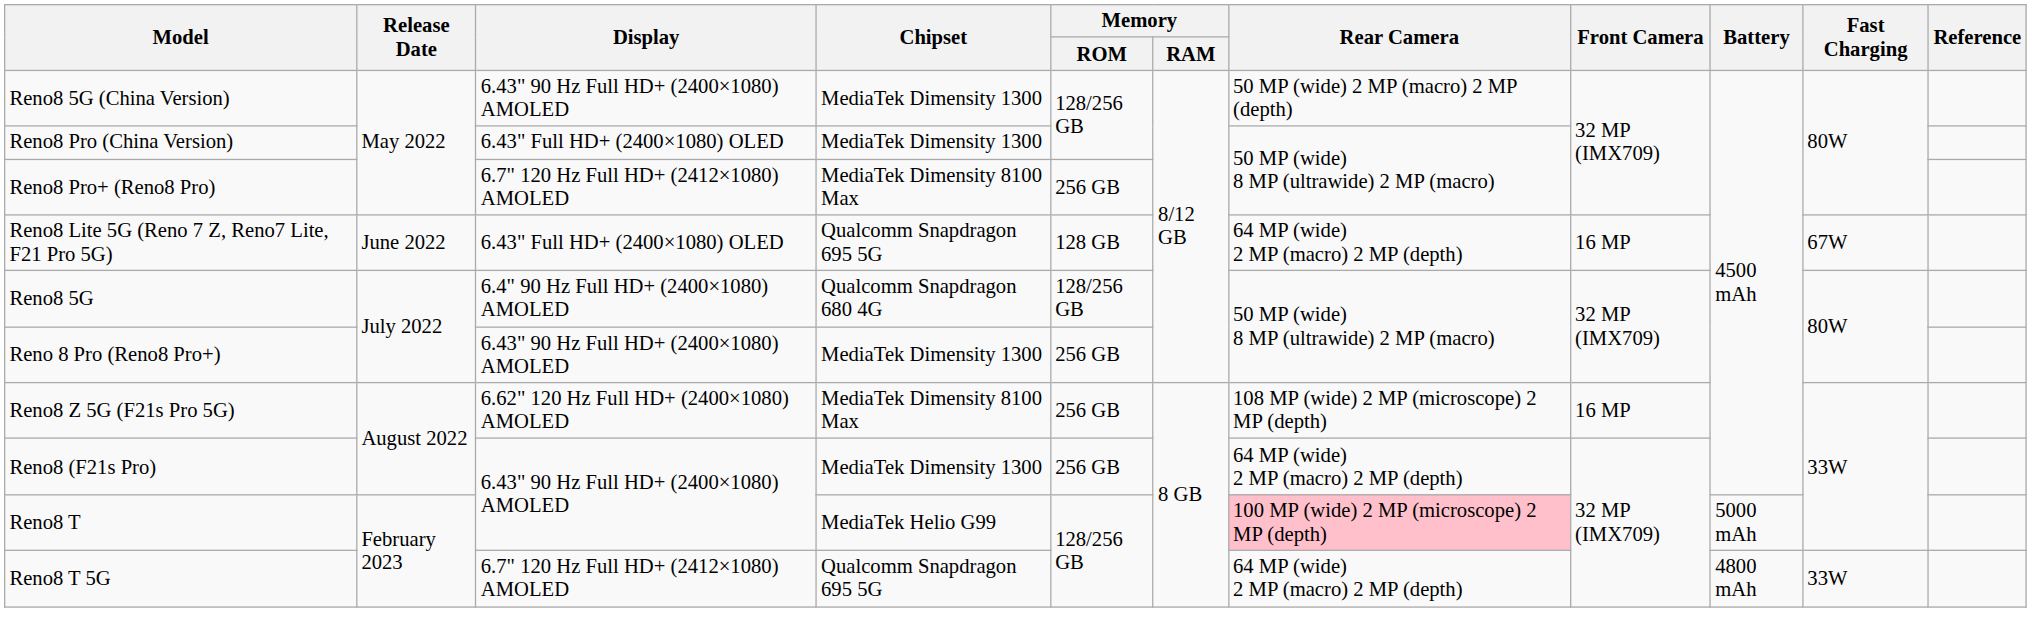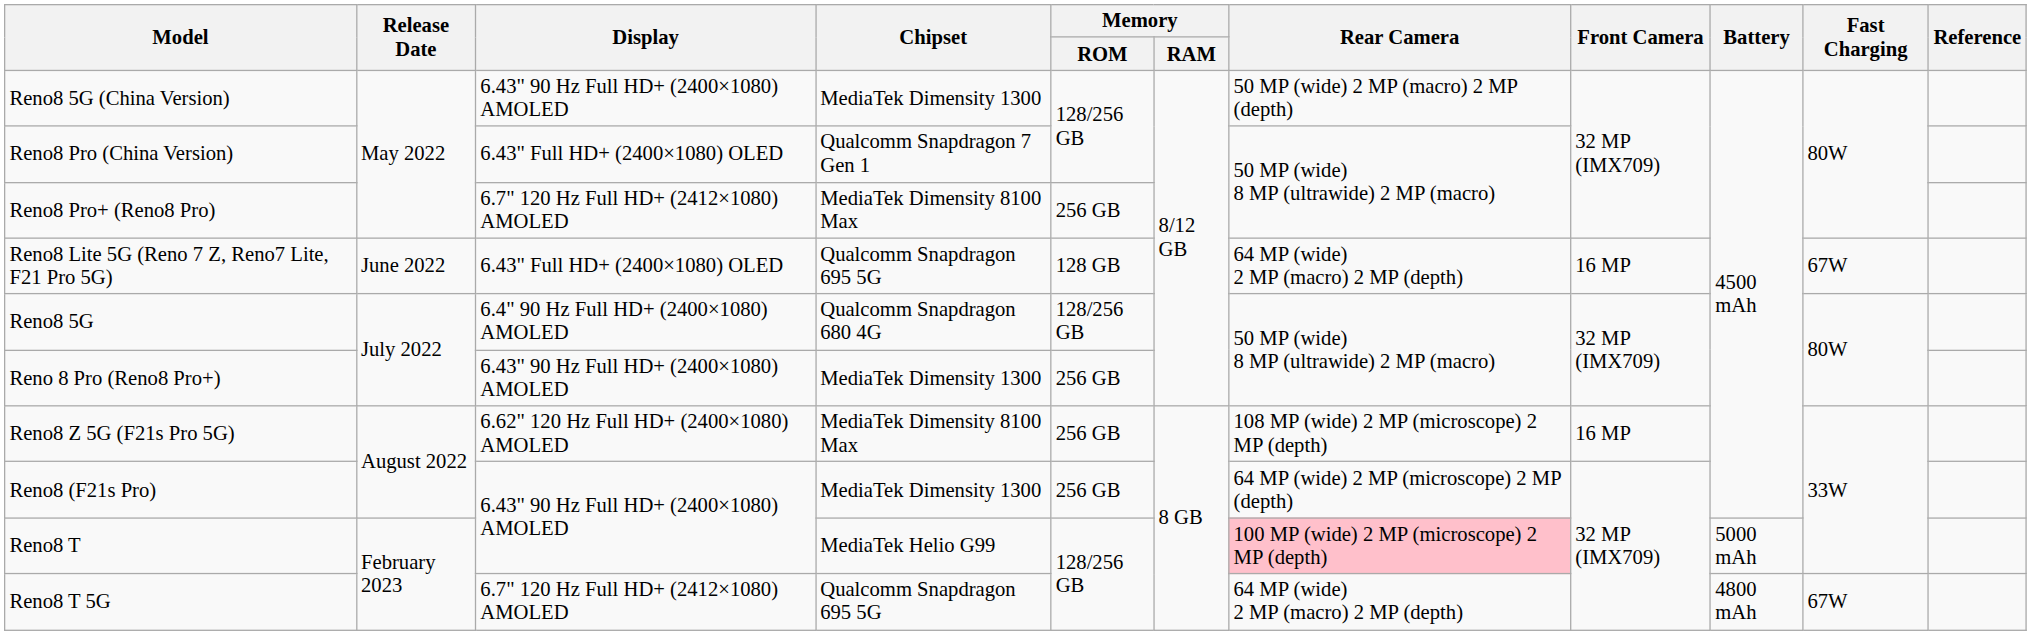(932, 142) MediaTek Dimensity 1300 -> (926, 153) Qualcomm Snapdragon 7 Gen 1
(1348, 466) 64 MP (wide) 2 MP (macro) 2 MP (depth) -> (1398, 489) 64 MP (wide) 2 MP (microscope) 2 MP (depth)
(1827, 578) 33W -> (1827, 601) 67W
